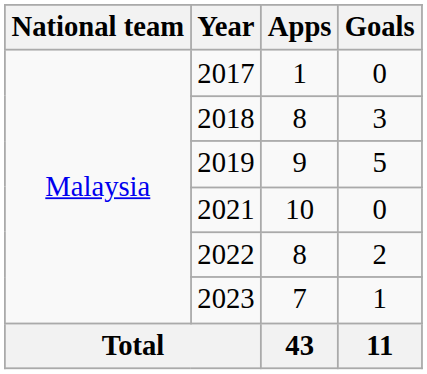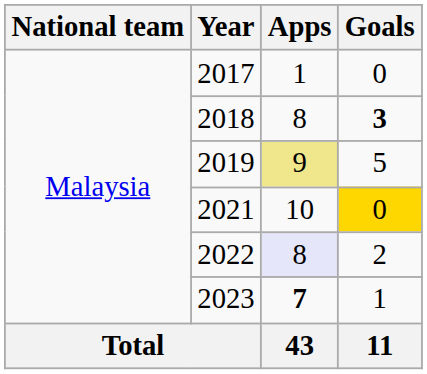(380, 118) normal -> (380, 118) bold
(300, 163) no background -> (300, 163) khaki background
(380, 208) no background -> (380, 208) gold background
(300, 254) no background -> (300, 254) lavender background
(300, 299) normal -> (300, 299) bold
